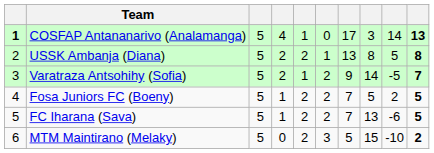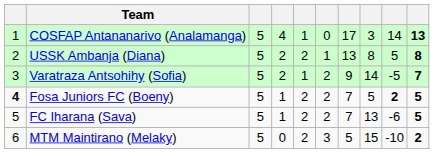(15, 35) bold -> (15, 35) normal
(15, 96) normal -> (15, 96) bold
(395, 96) normal -> (395, 96) bold
